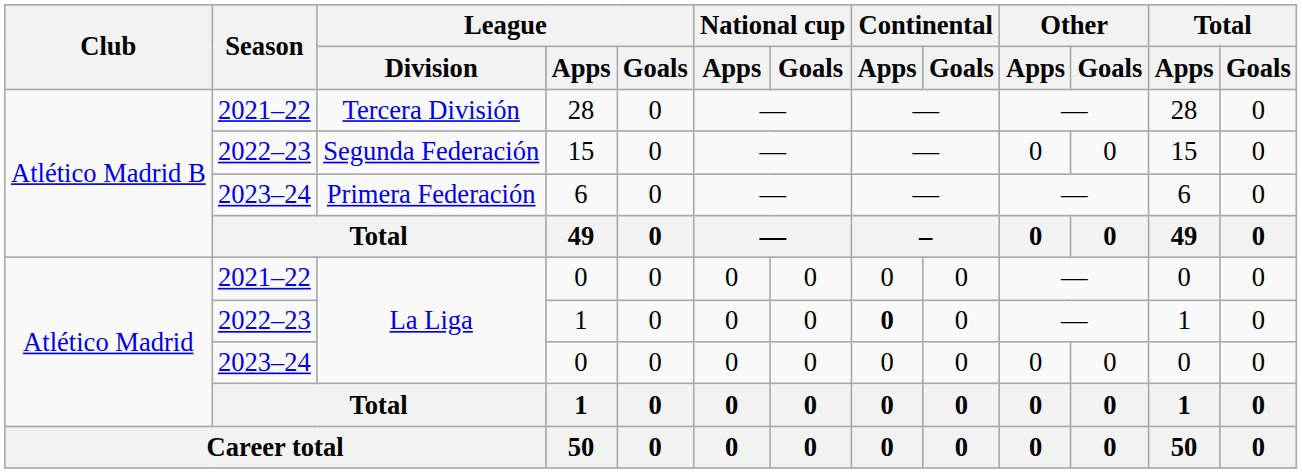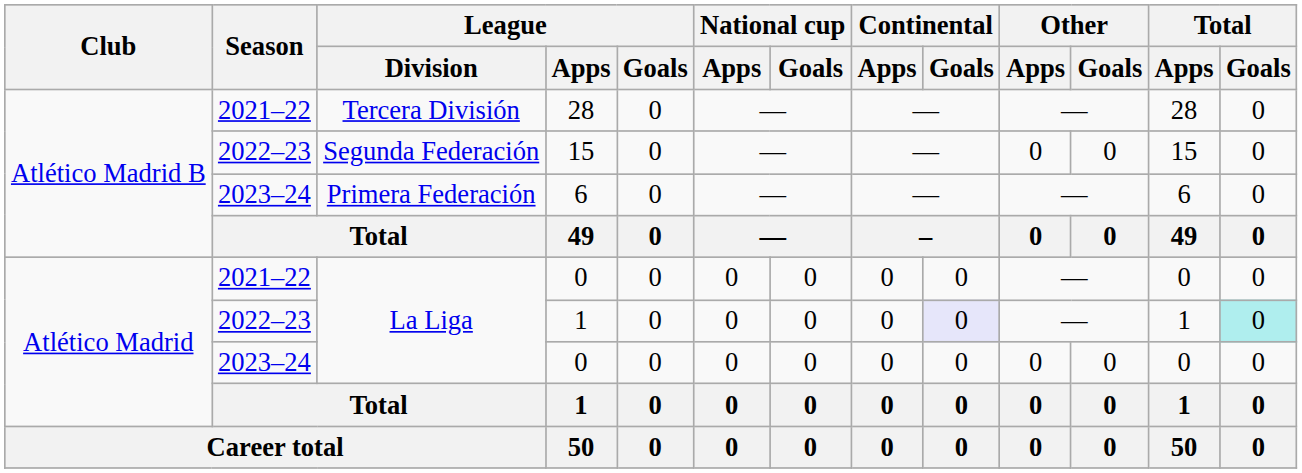(887, 320) bold -> (887, 320) normal
(961, 320) no background -> (961, 320) lavender background
(1258, 320) no background -> (1258, 320) paleturquoise background
